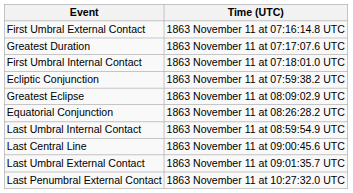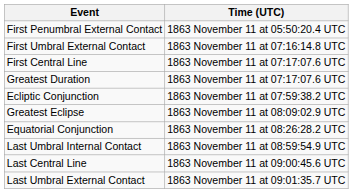+ row: (85, 29)
+ row: (47, 63)
- row: (74, 63)
- row: (84, 180)
